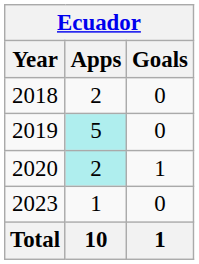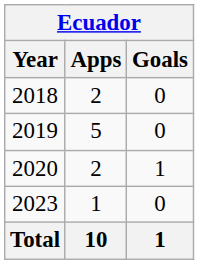(96, 131) paleturquoise background -> (96, 131) no background
(96, 167) paleturquoise background -> (96, 167) no background
